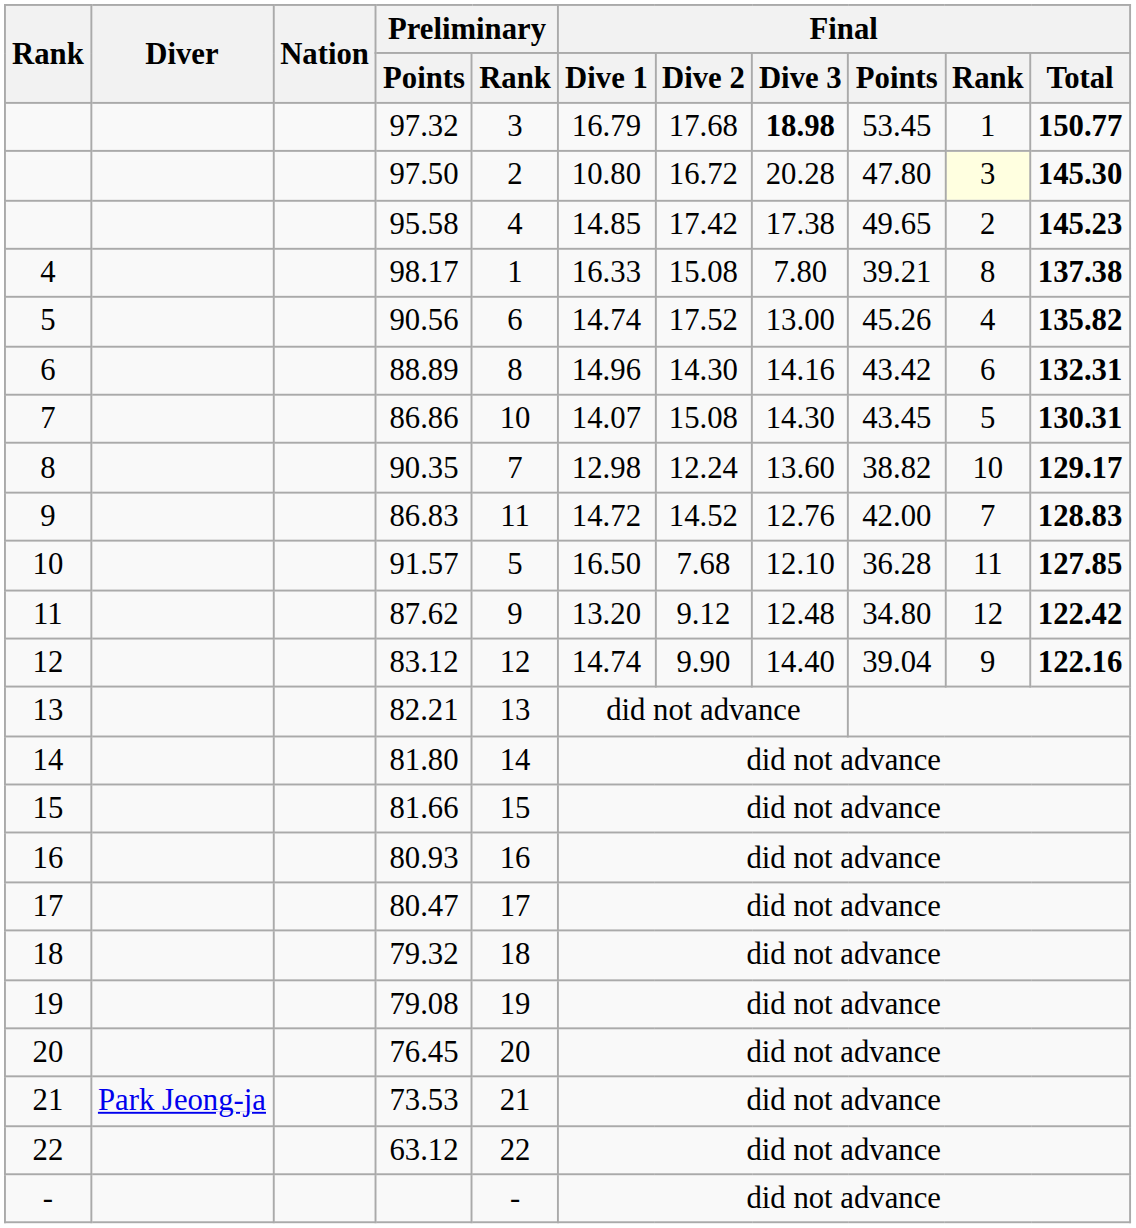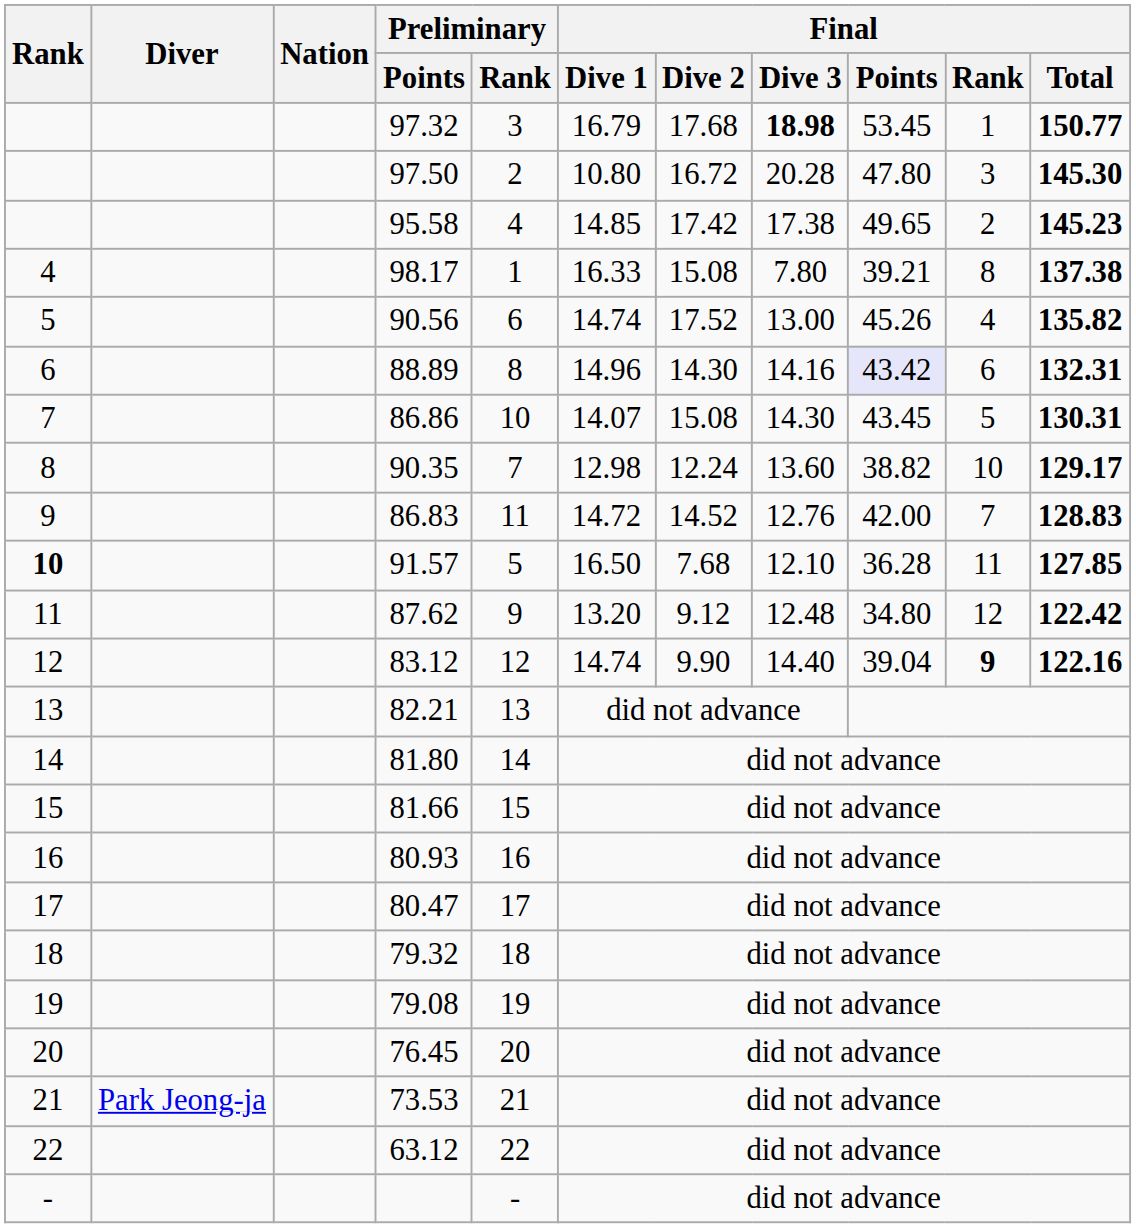(988, 175) lightyellow background -> (988, 175) no background
(897, 369) no background -> (897, 369) lavender background
(48, 564) normal -> (48, 564) bold
(988, 662) normal -> (988, 662) bold
